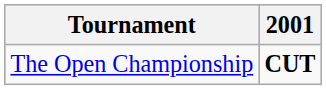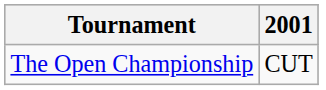(290, 64) bold -> (289, 64) normal
